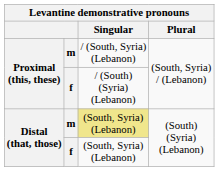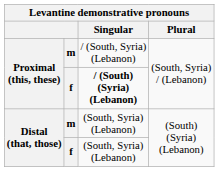(113, 88) normal -> (113, 88) bold
(113, 123) khaki background -> (113, 123) no background
